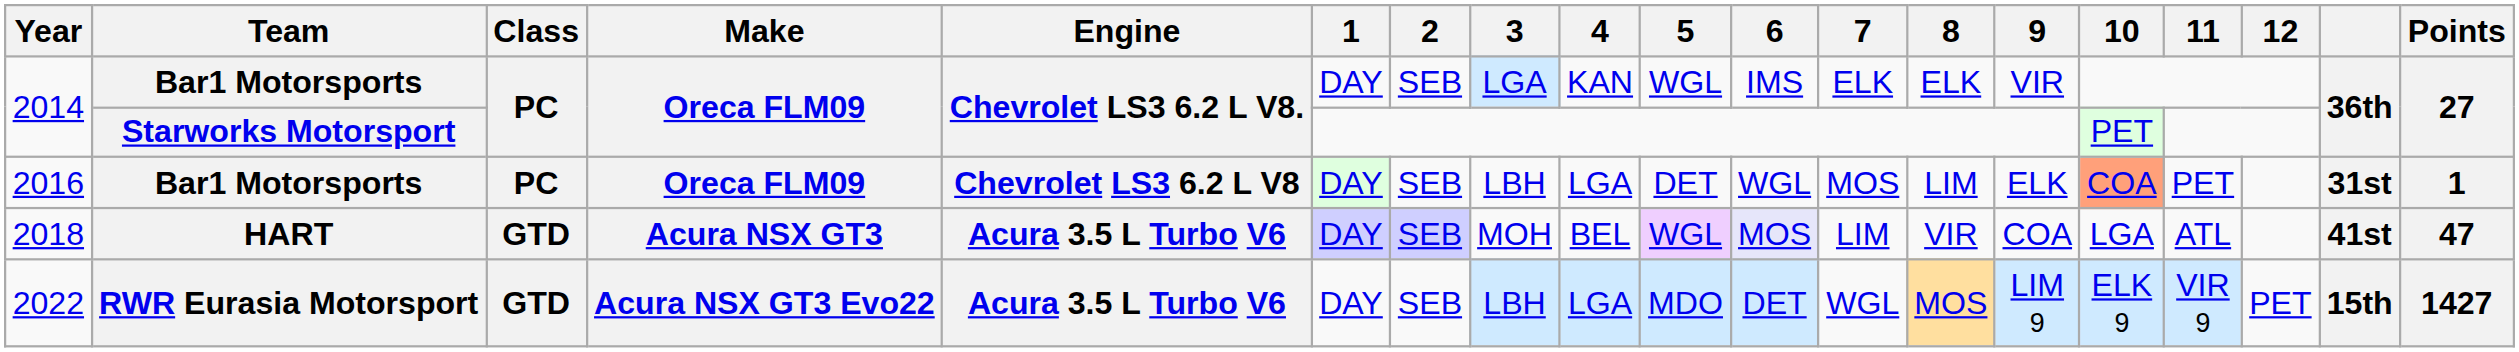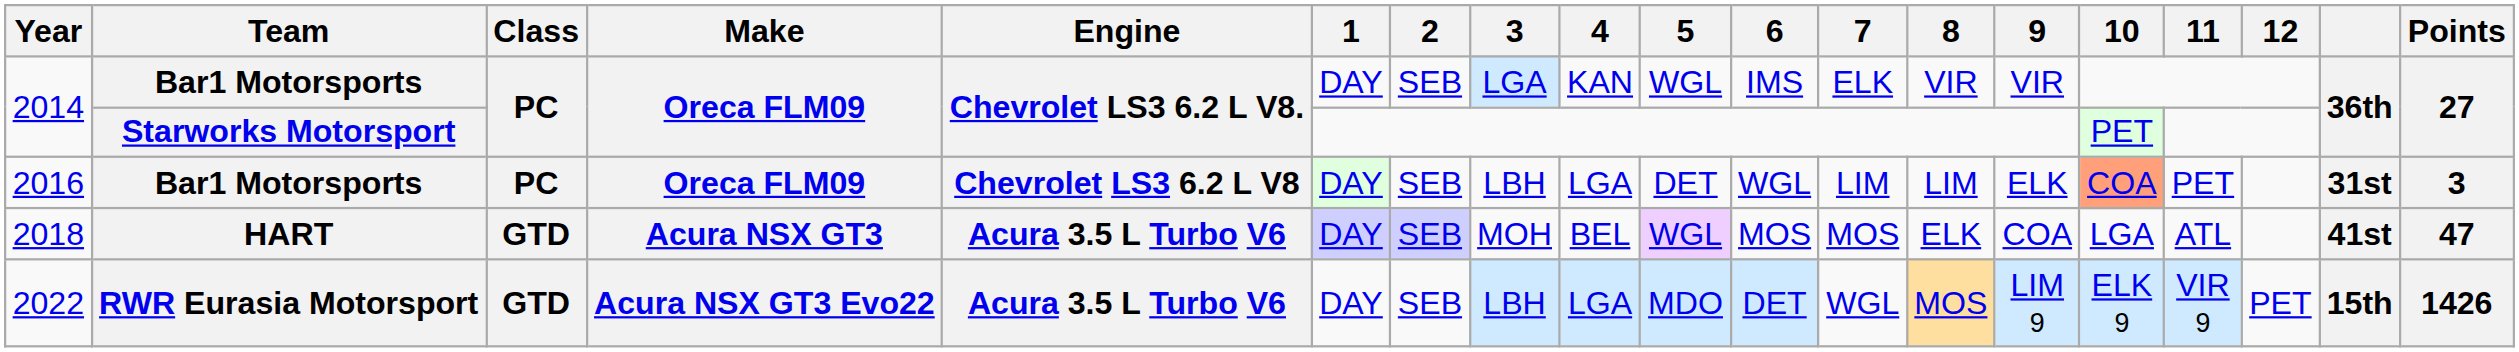(1951, 82) ELK -> (1951, 82) VIR
(1863, 183) MOS -> (1863, 183) LIM
(2457, 183) 1 -> (2457, 183) 3
(1775, 234) lavender background -> (1775, 234) no background
(1863, 234) LIM -> (1863, 234) MOS
(1951, 234) VIR -> (1951, 234) ELK
(2457, 302) 1427 -> (2457, 302) 1426
